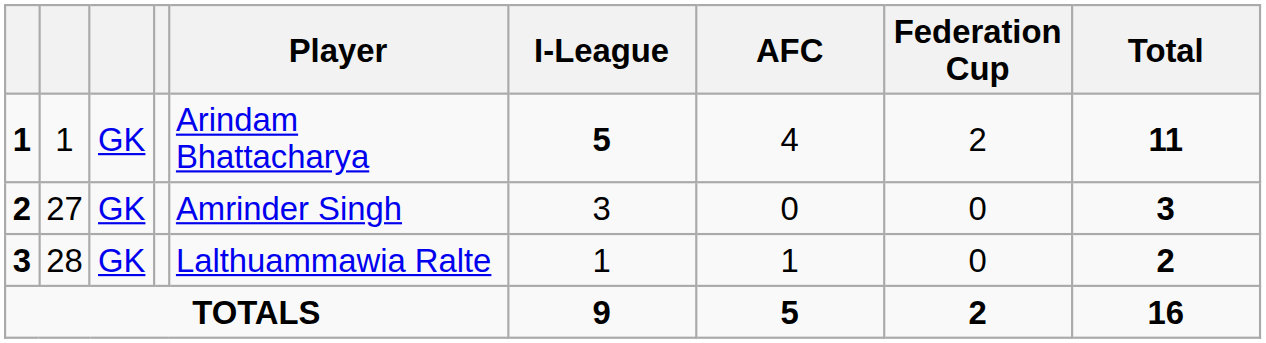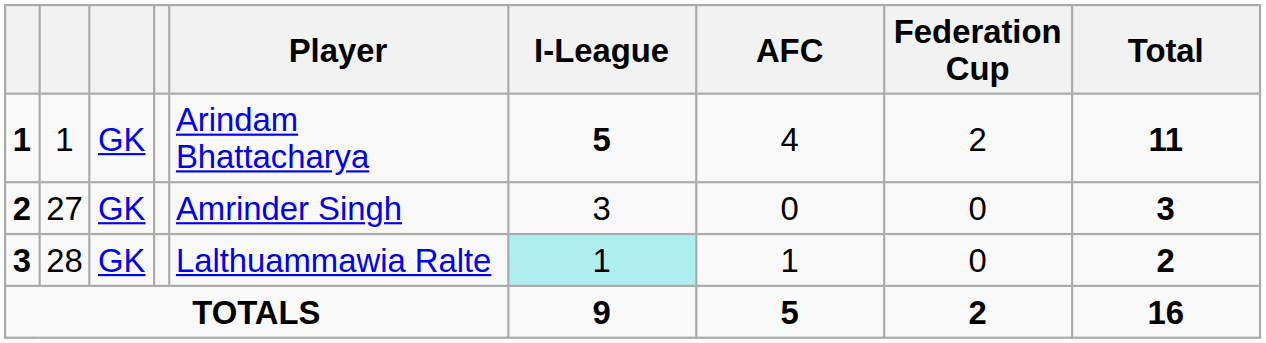(602, 261) no background -> (602, 261) paleturquoise background
